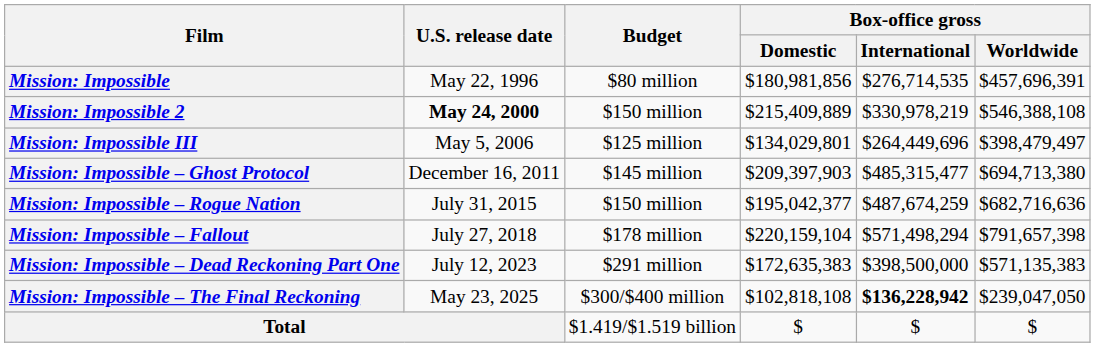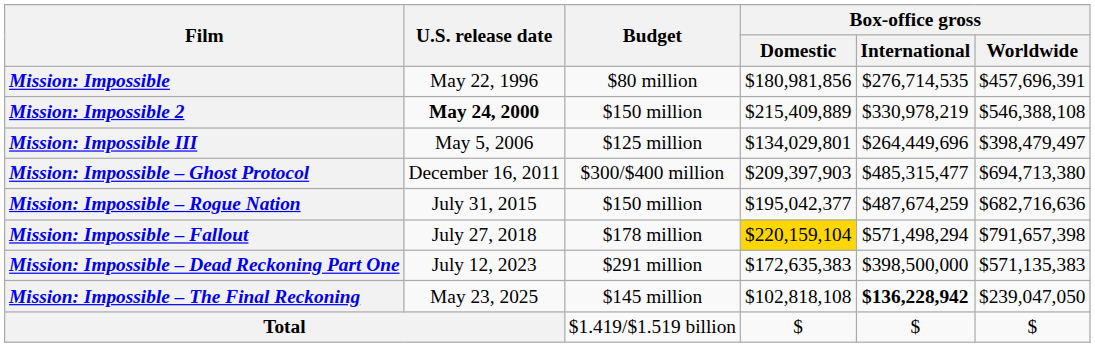(652, 173) $145 million -> (652, 173) $300/$400 million
(798, 234) no background -> (798, 234) gold background
(652, 296) $300/$400 million -> (652, 296) $145 million
